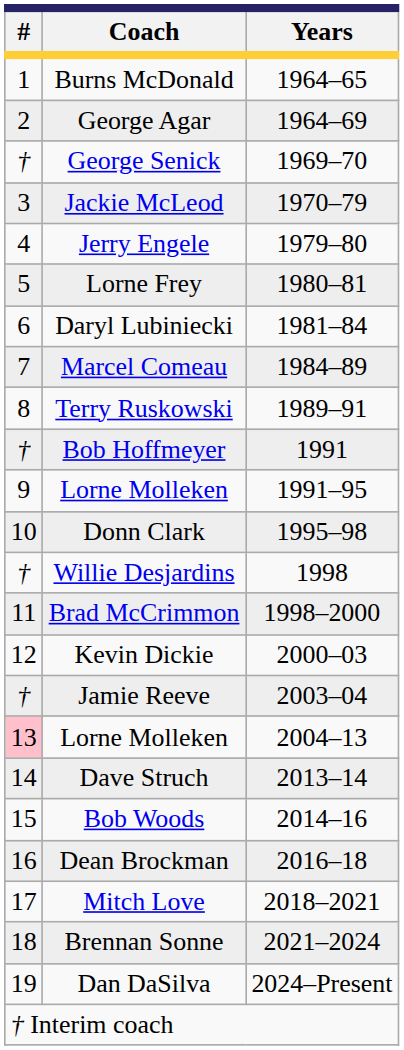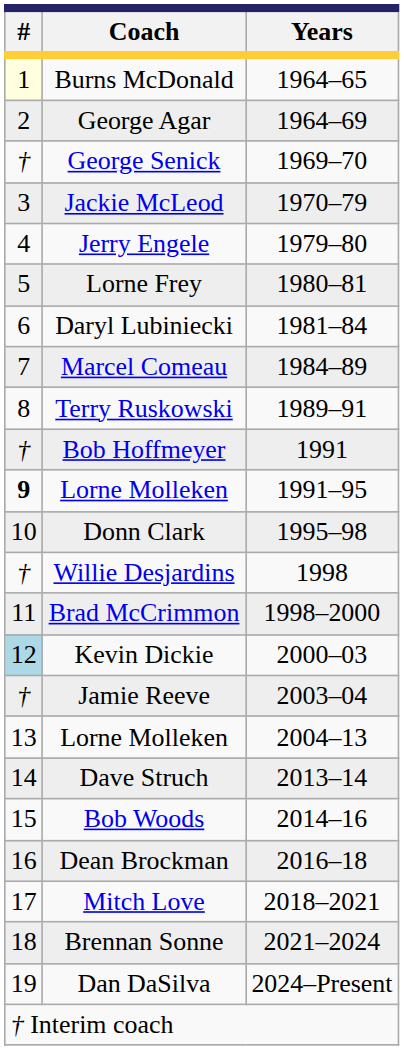(24, 79) no background -> (24, 79) lightyellow background
(24, 490) normal -> (24, 490) bold
(24, 654) no background -> (24, 654) lightblue background
(24, 736) pink background -> (24, 736) no background
